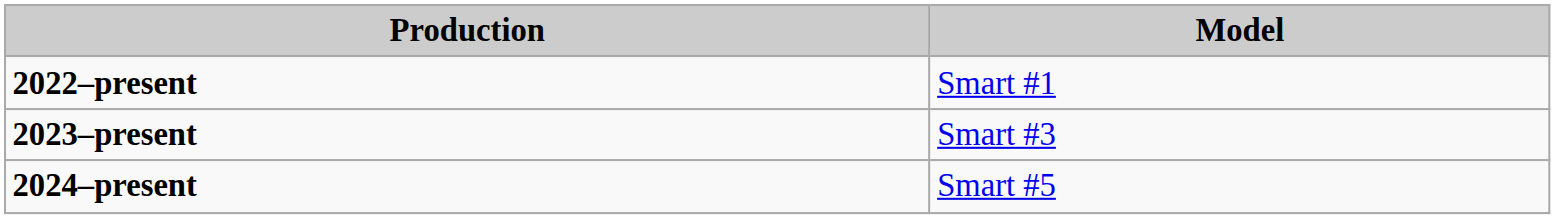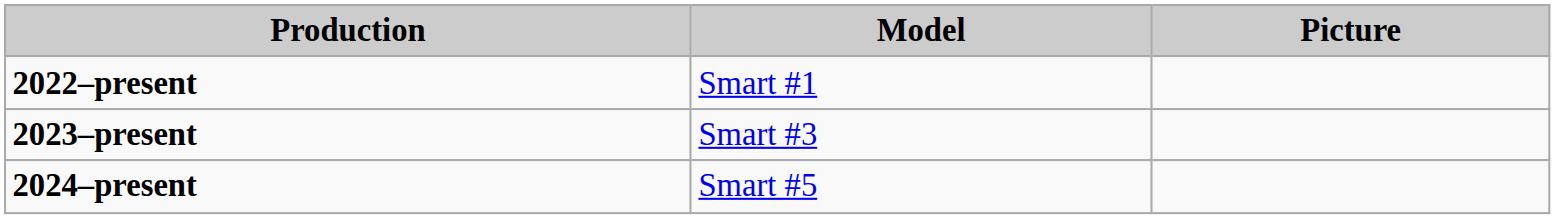+ column: (1351, 30)
